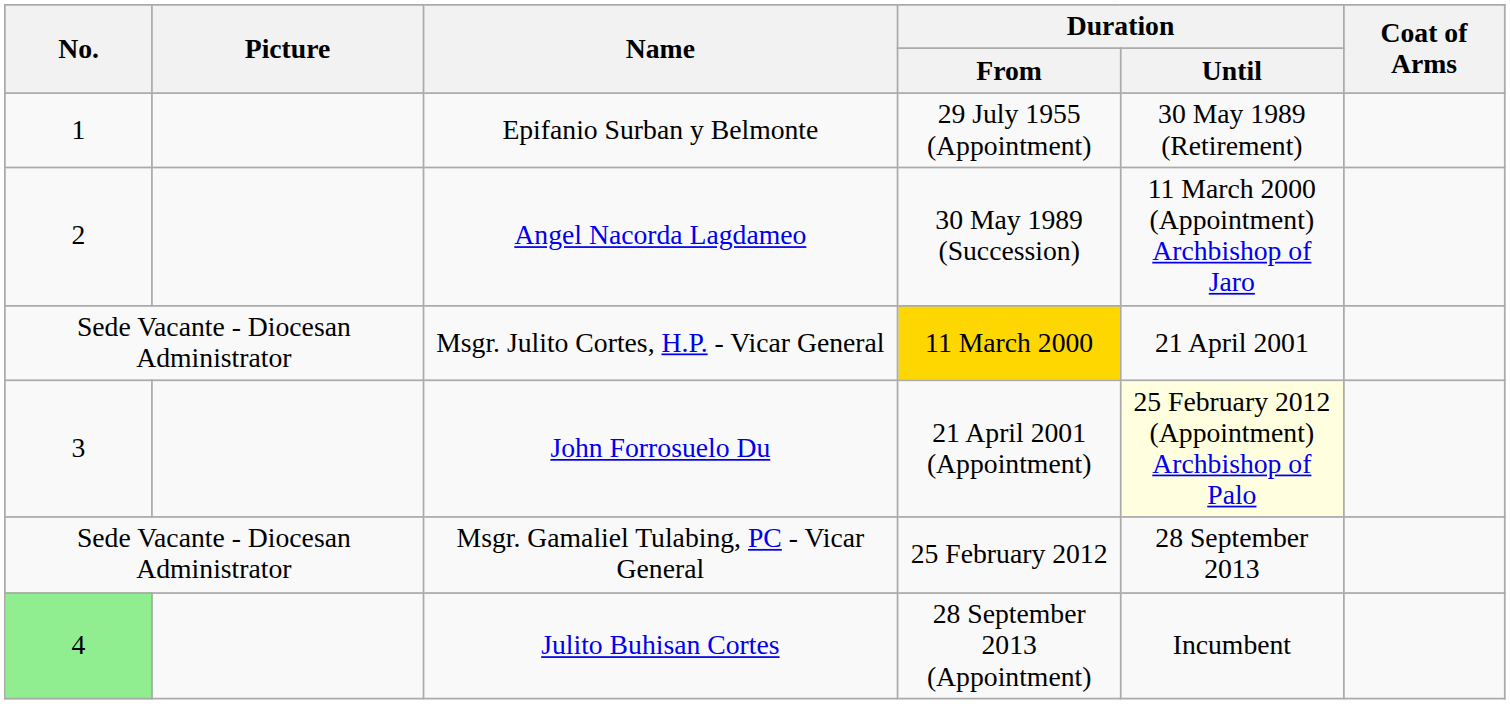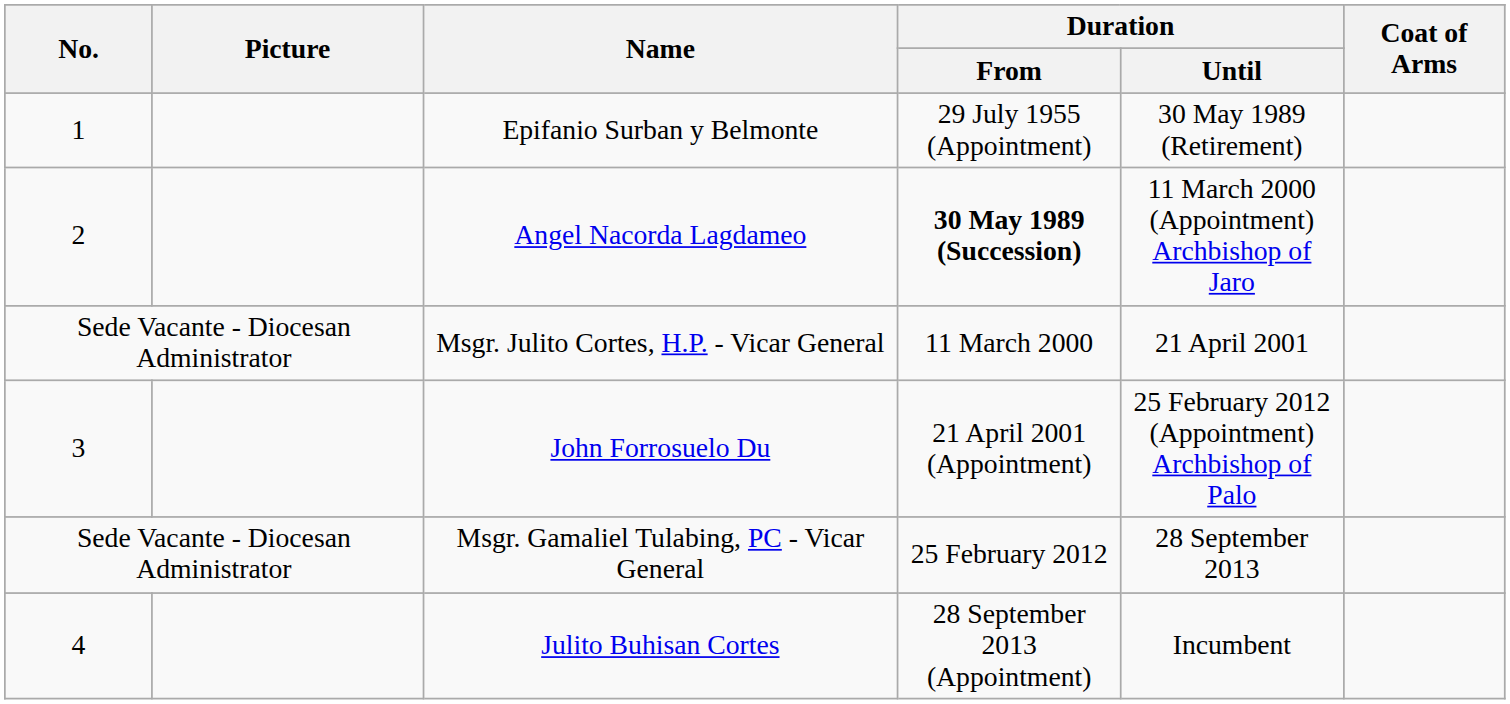(1009, 235) normal -> (1009, 235) bold
(1009, 342) gold background -> (1009, 342) no background
(1232, 448) lightyellow background -> (1232, 448) no background
(79, 645) lightgreen background -> (79, 645) no background
